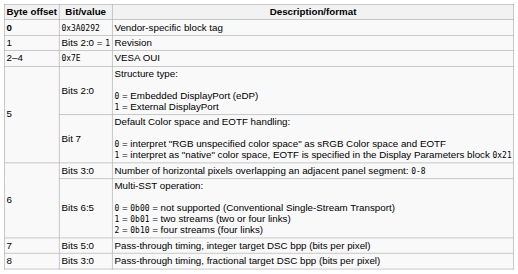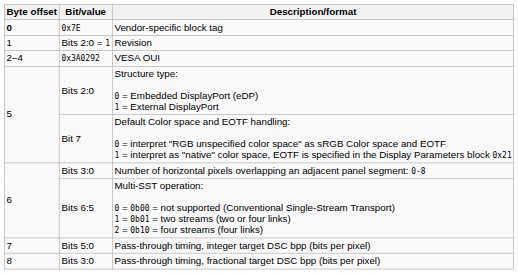(81, 28) 0x3A0292 -> (71, 28) 0x7E
(71, 59) 0x7E -> (81, 59) 0x3A0292
